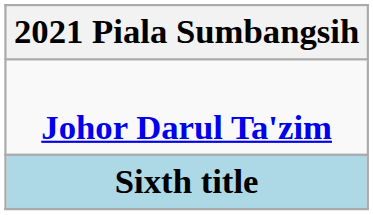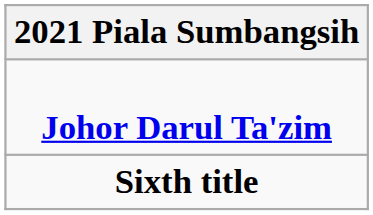(187, 181) lightblue background -> (187, 181) no background
